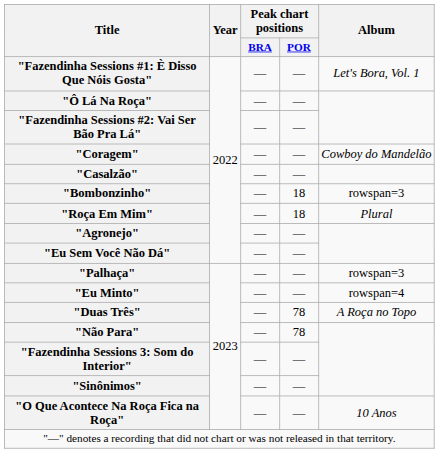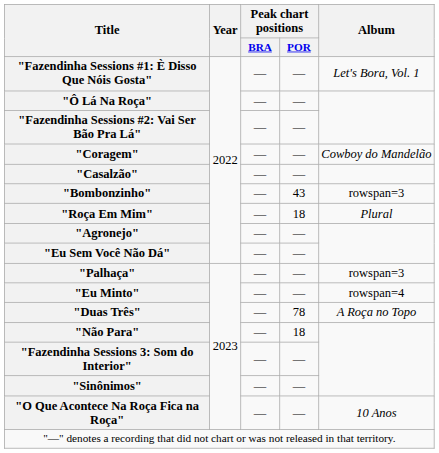(299, 193) 18 -> (299, 193) 43
(299, 332) 78 -> (299, 332) 18
